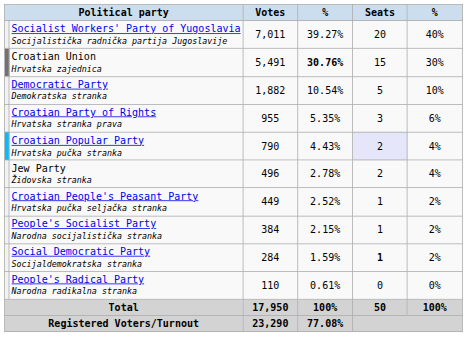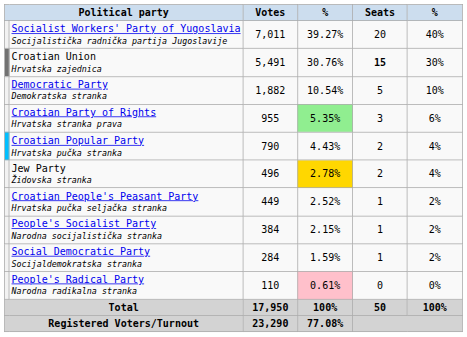(325, 62) bold -> (325, 62) normal
(380, 62) normal -> (380, 62) bold
(325, 118) no background -> (325, 118) lightgreen background
(380, 146) lavender background -> (380, 146) no background
(325, 174) no background -> (325, 174) gold background
(380, 258) bold -> (380, 258) normal
(325, 285) no background -> (325, 285) pink background
